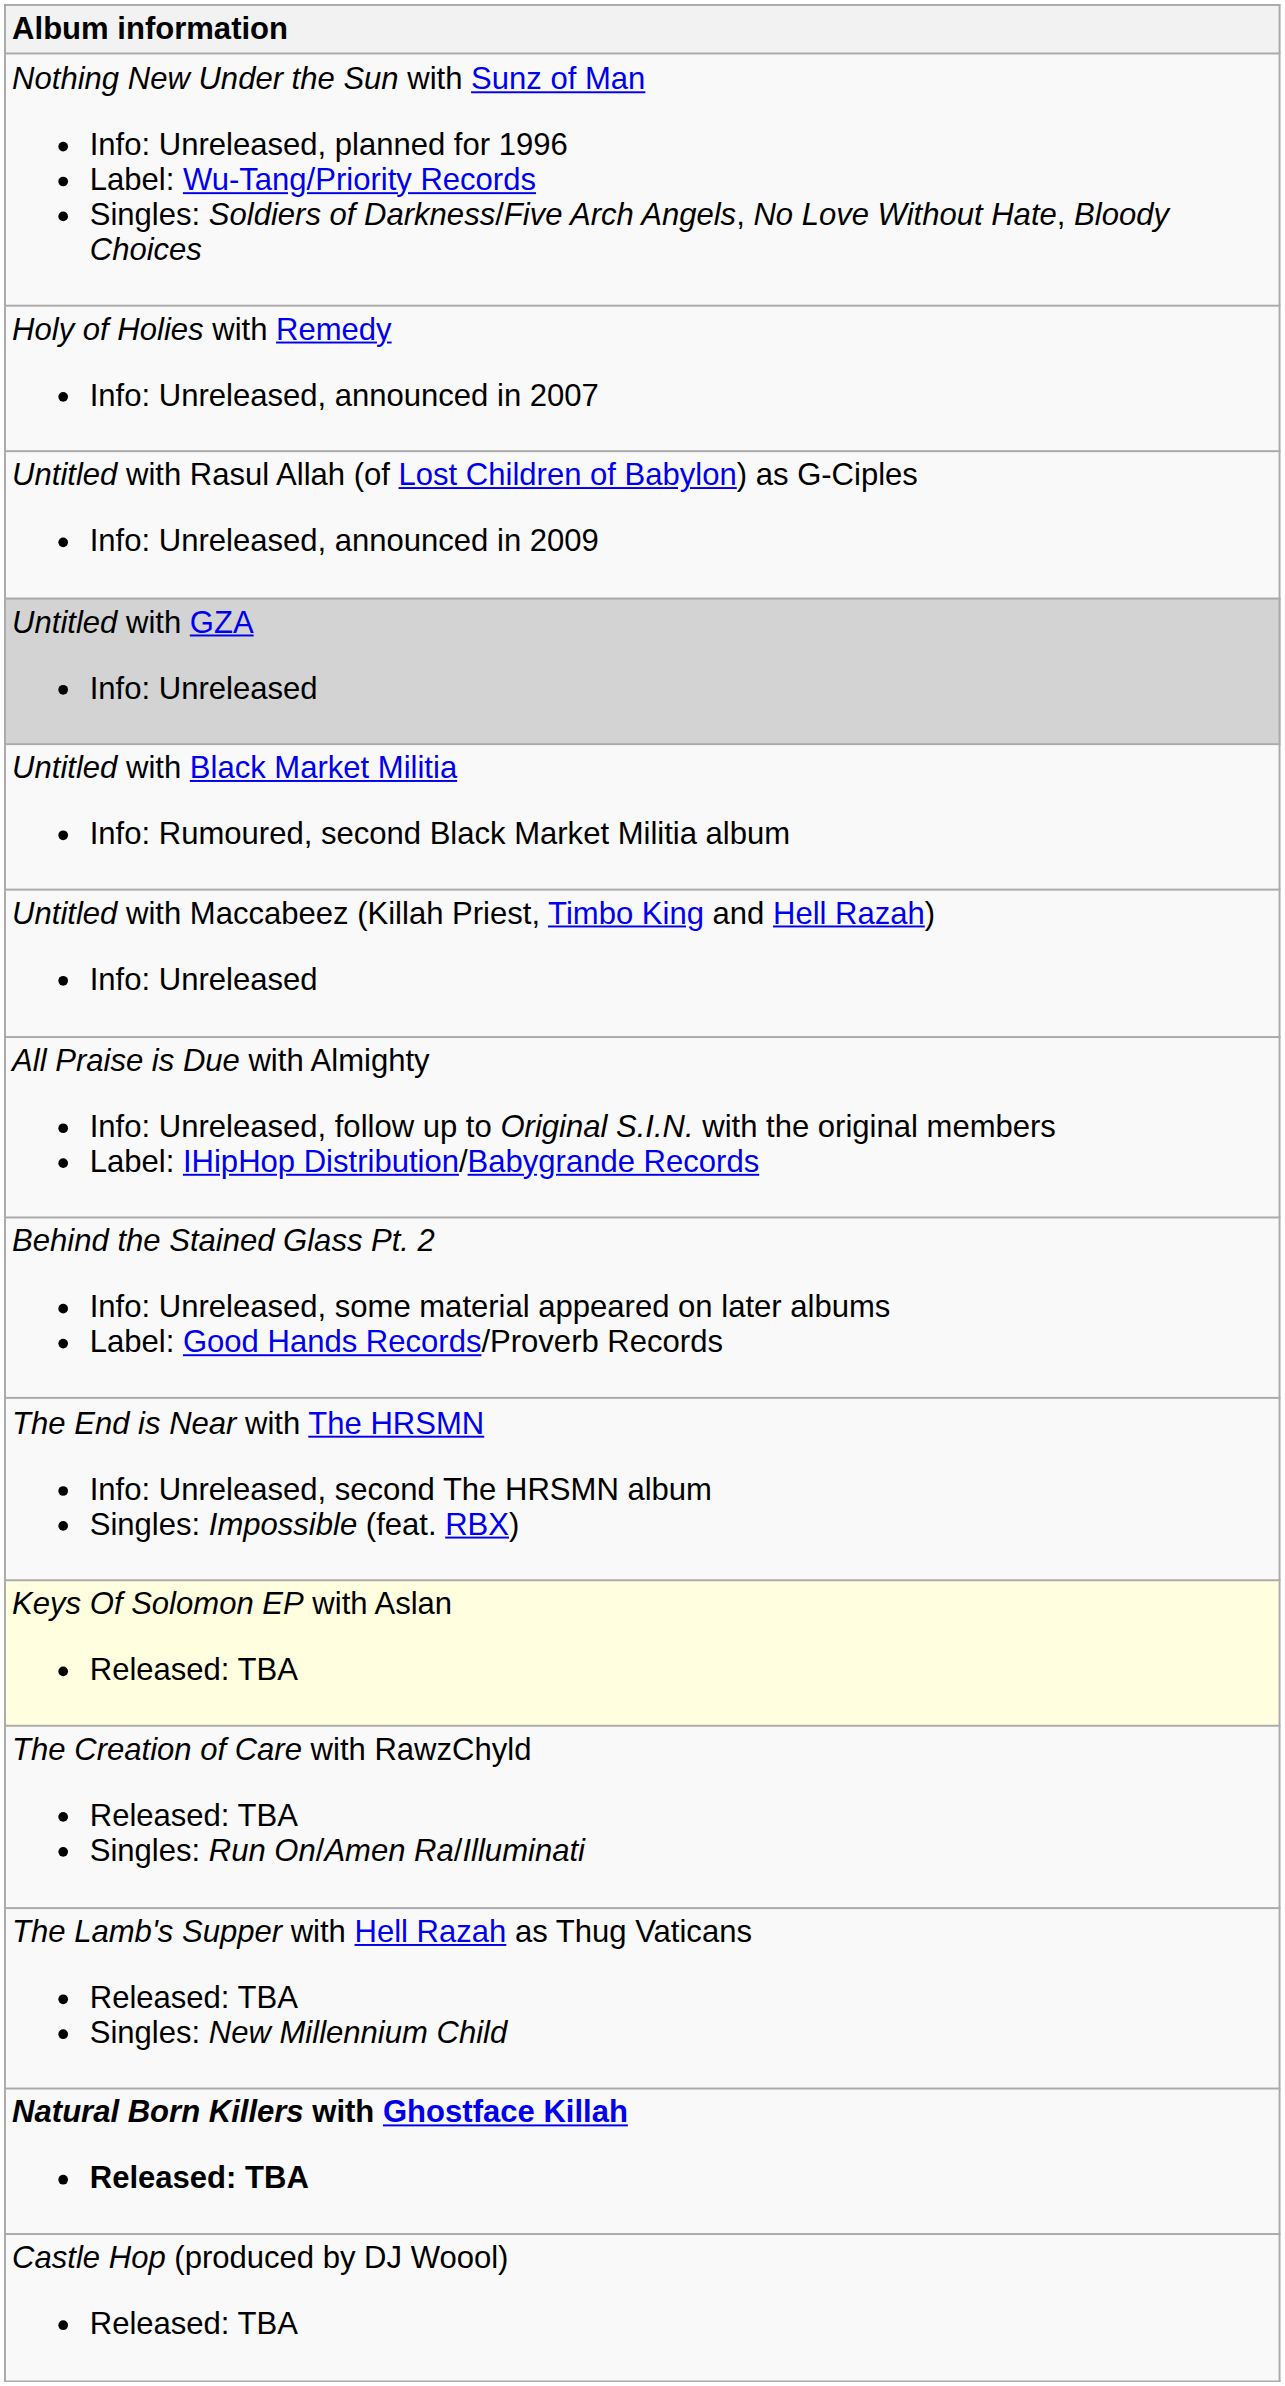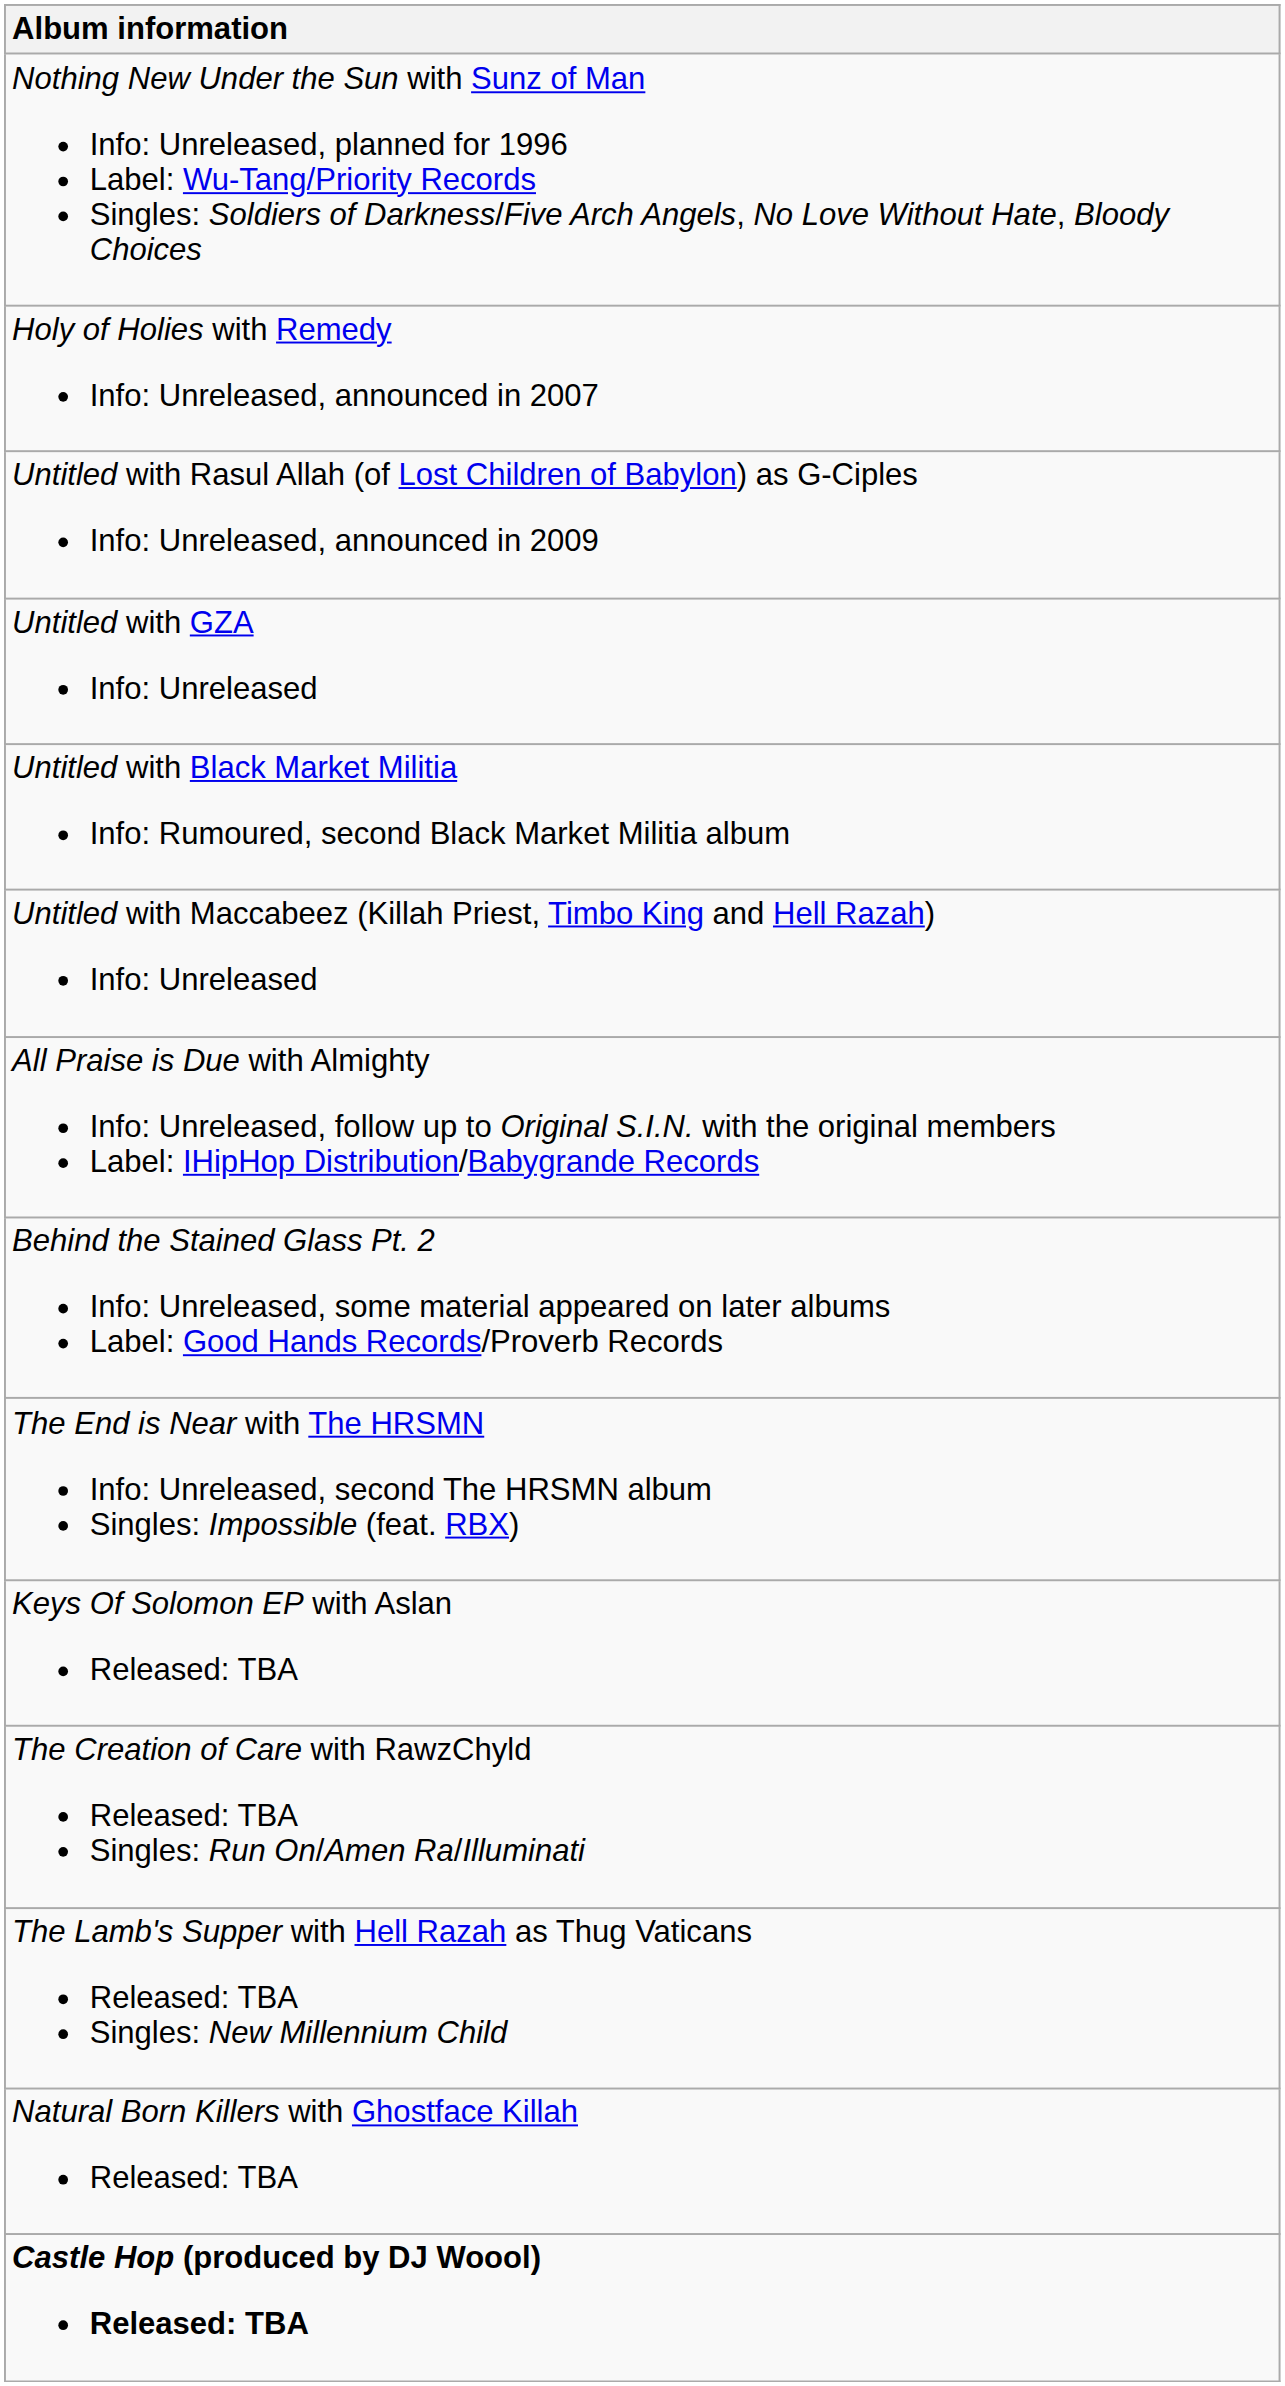(643, 655) lightgrey background -> (643, 655) no background
(643, 1637) lightyellow background -> (643, 1637) no background
(643, 2146) bold -> (643, 2146) normal
(643, 2292) normal -> (643, 2292) bold
